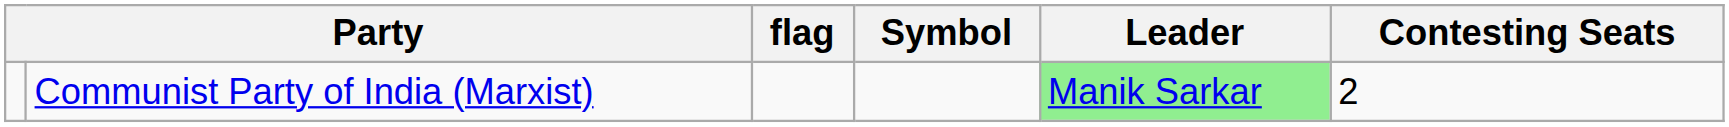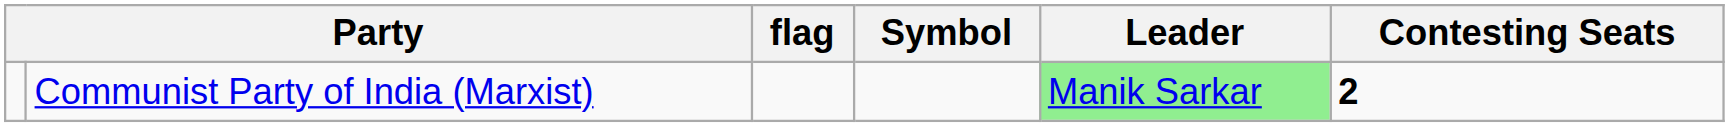(1348, 90) normal -> (1348, 90) bold
